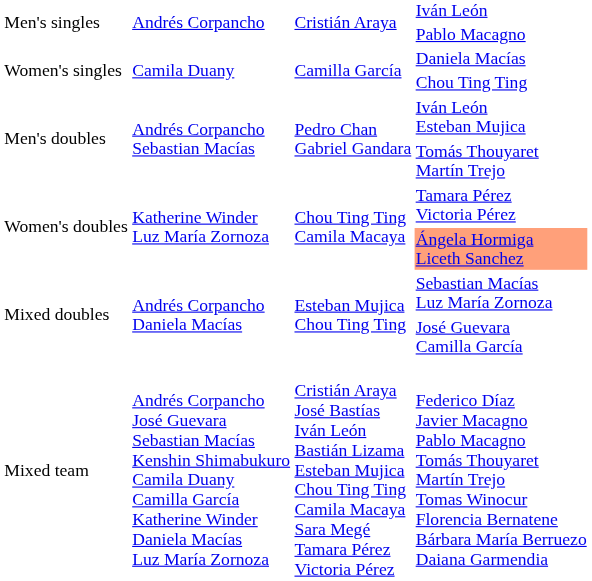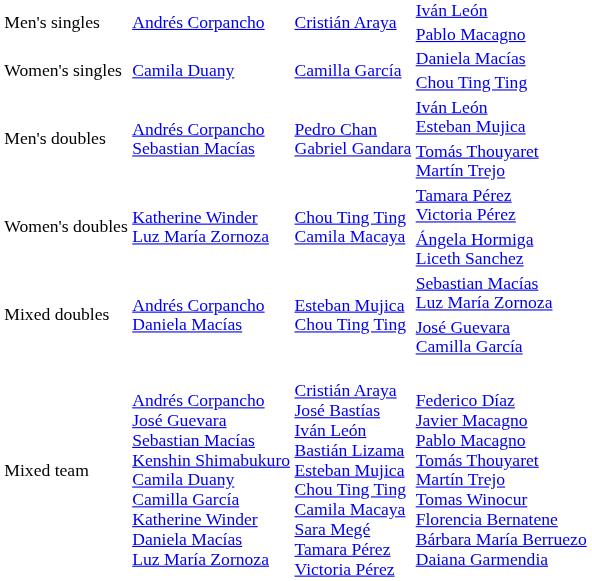(475, 248) lightsalmon background -> (475, 248) no background
